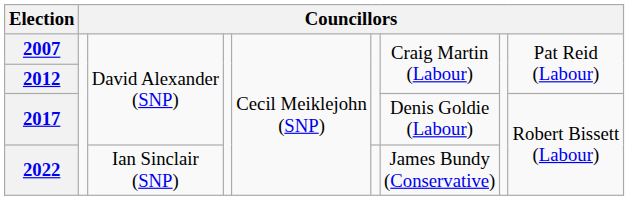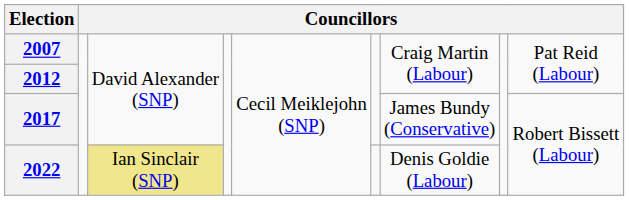(440, 118) Denis Goldie (Labour) -> (440, 118) James Bundy (Conservative)
(155, 169) no background -> (155, 169) khaki background
(440, 169) James Bundy (Conservative) -> (440, 169) Denis Goldie (Labour)
